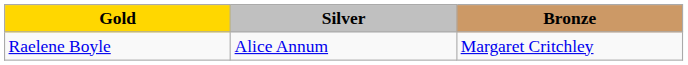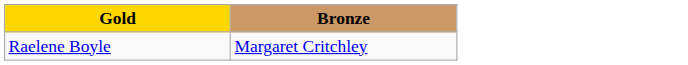- column: (344, 18)
